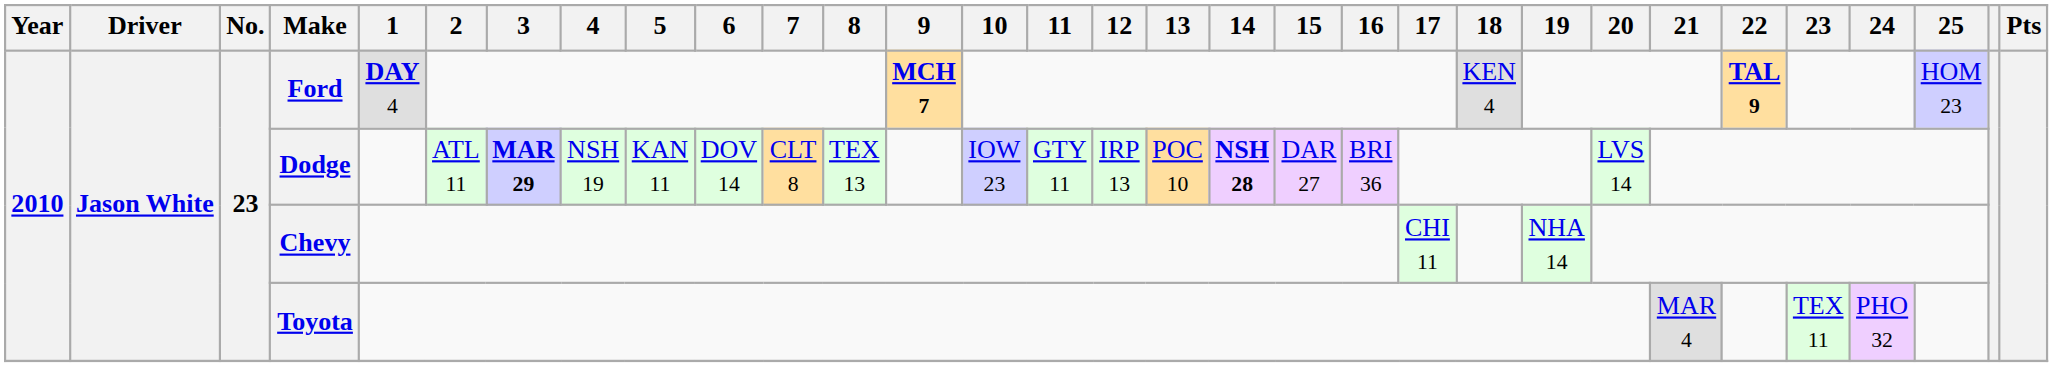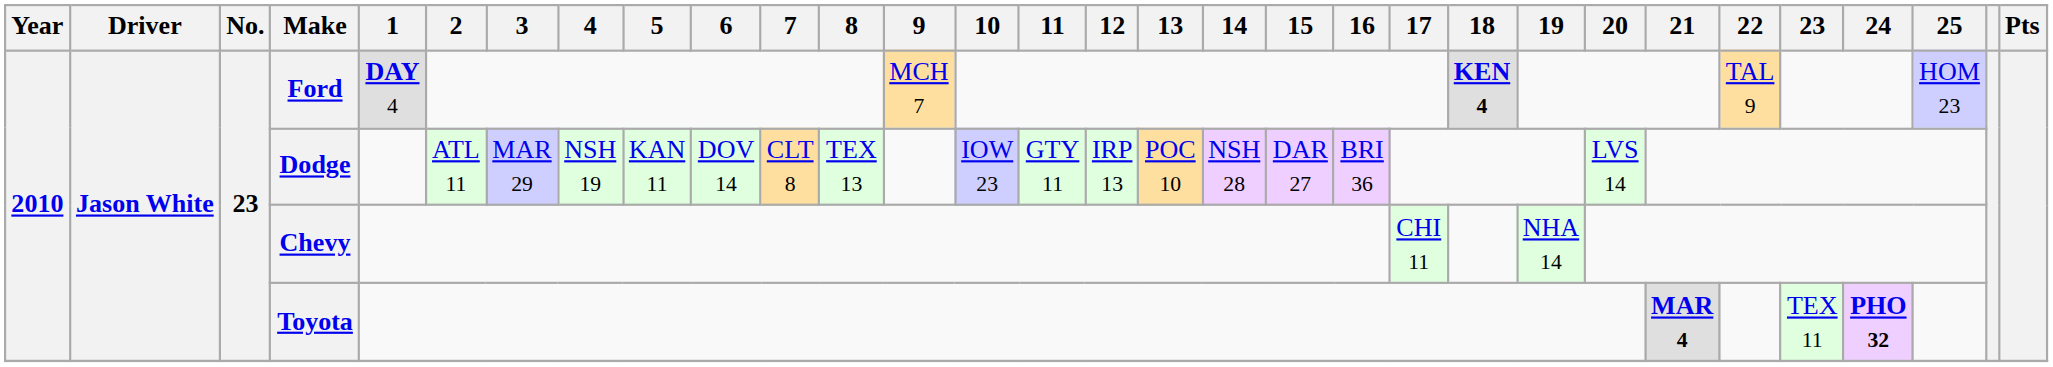(924, 88) bold -> (919, 87) normal
(1489, 87) normal -> (1482, 88) bold
(1755, 88) bold -> (1750, 87) normal
(523, 166) bold -> (522, 164) normal
(1242, 166) bold -> (1234, 164) normal
(1686, 320) normal -> (1682, 321) bold
(1882, 320) normal -> (1878, 321) bold
